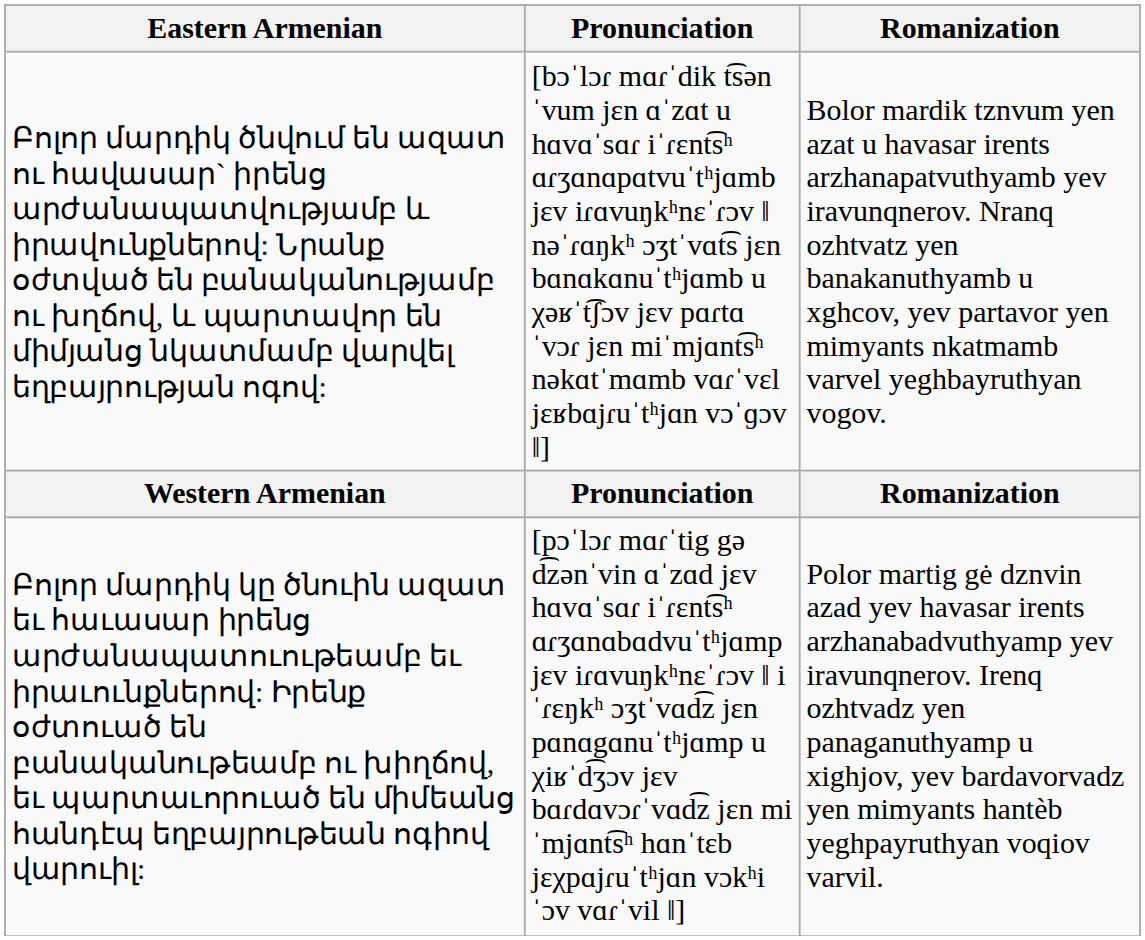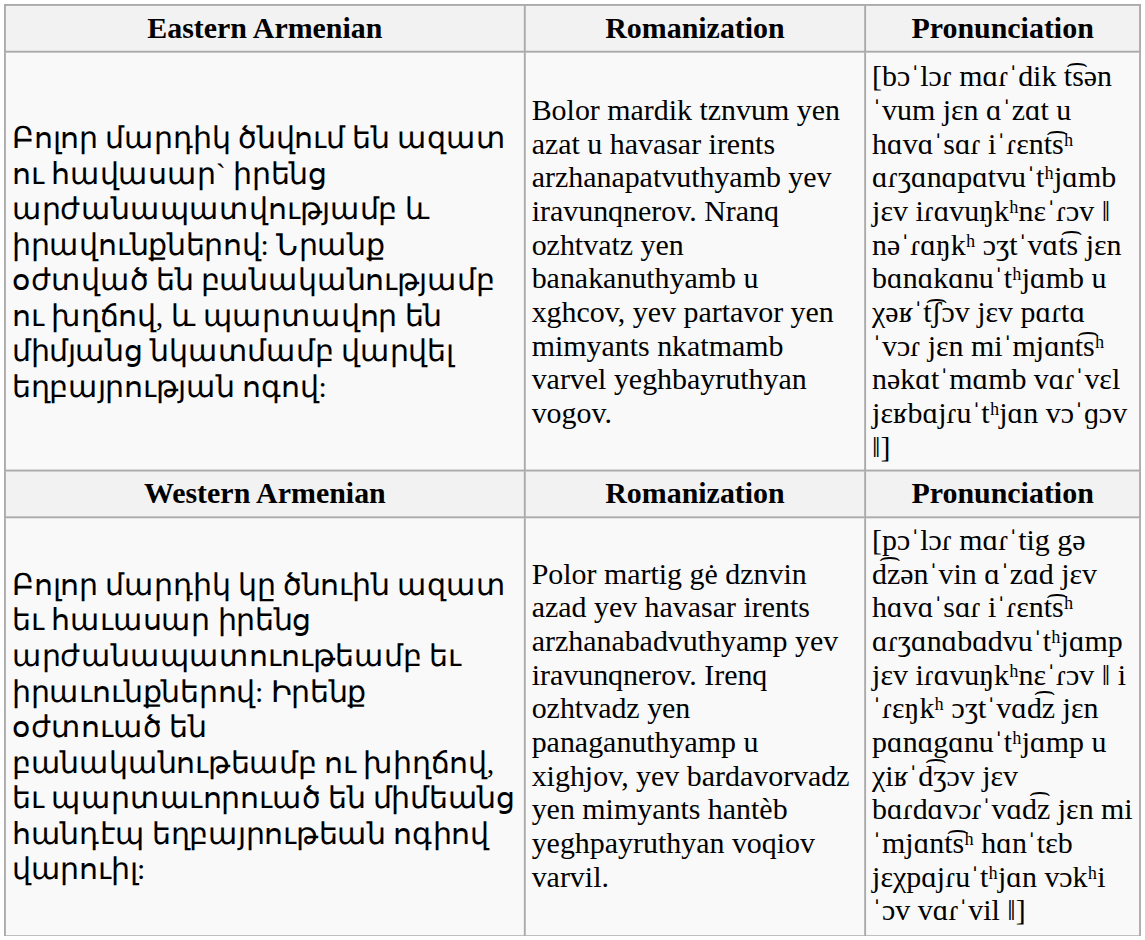columns swapped: (970, 28) <-> (662, 28)
